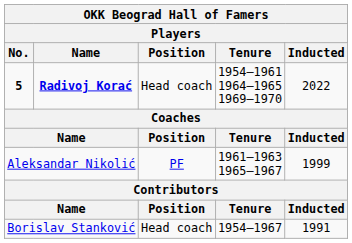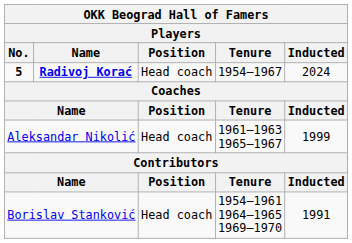(250, 86) 1954–1961 1964–1965 1969–1970 -> (250, 72) 1954–1967
(316, 86) 2022 -> (316, 72) 2024
(177, 164) PF -> (177, 137) Head coach
(250, 229) 1954–1967 -> (250, 215) 1954–1961 1964–1965 1969–1970
